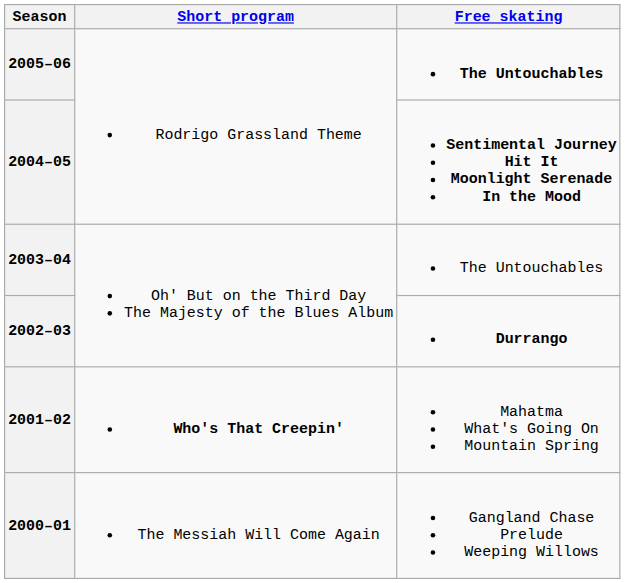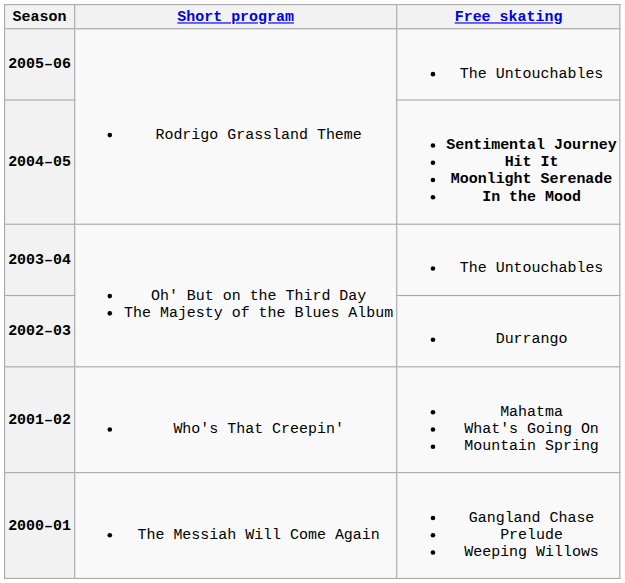(509, 73) bold -> (509, 73) normal
(509, 340) bold -> (509, 340) normal
(236, 428) bold -> (236, 428) normal
